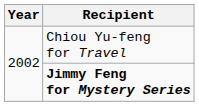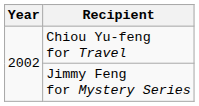(119, 82) bold -> (119, 82) normal
